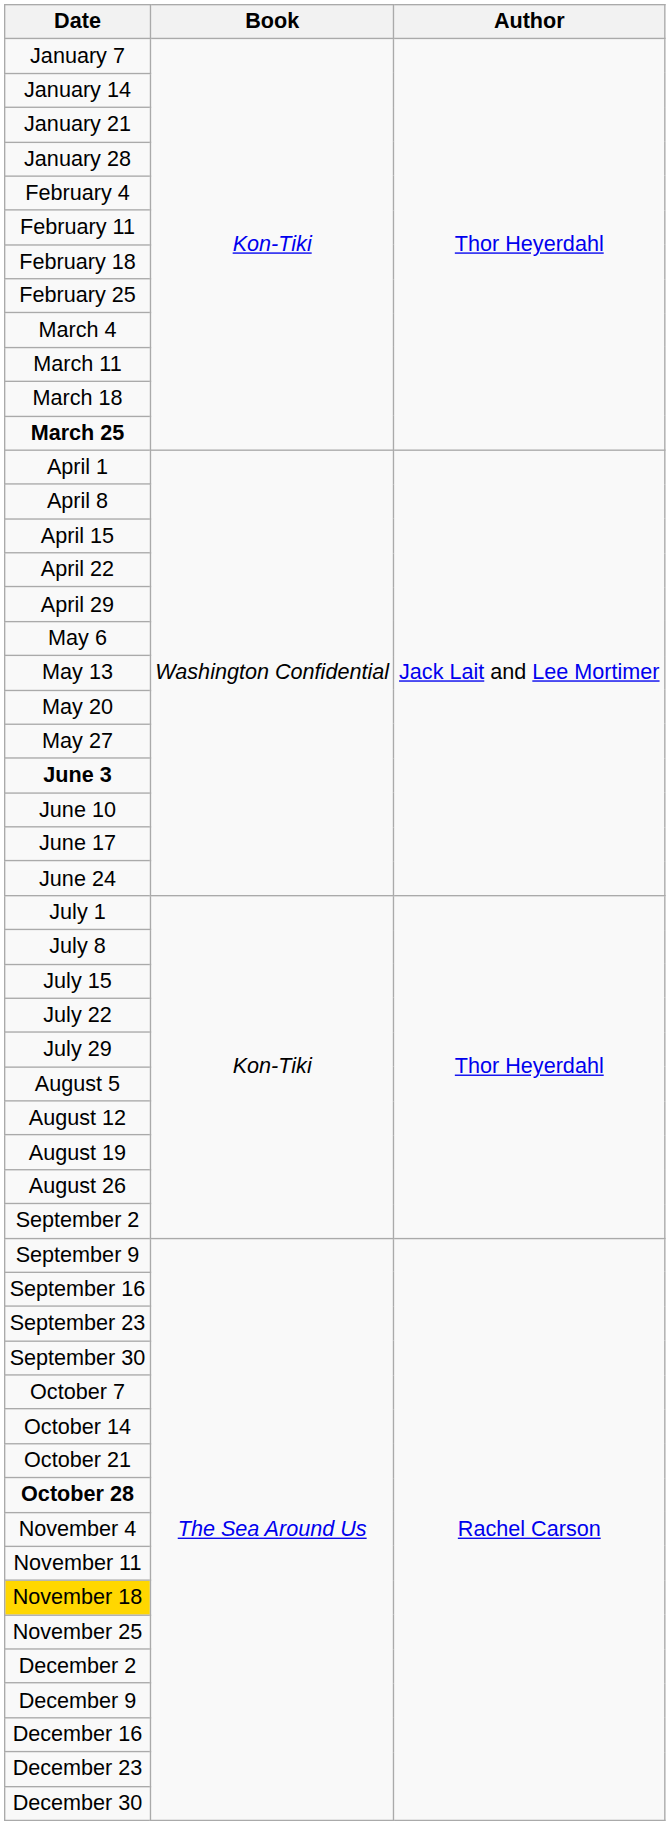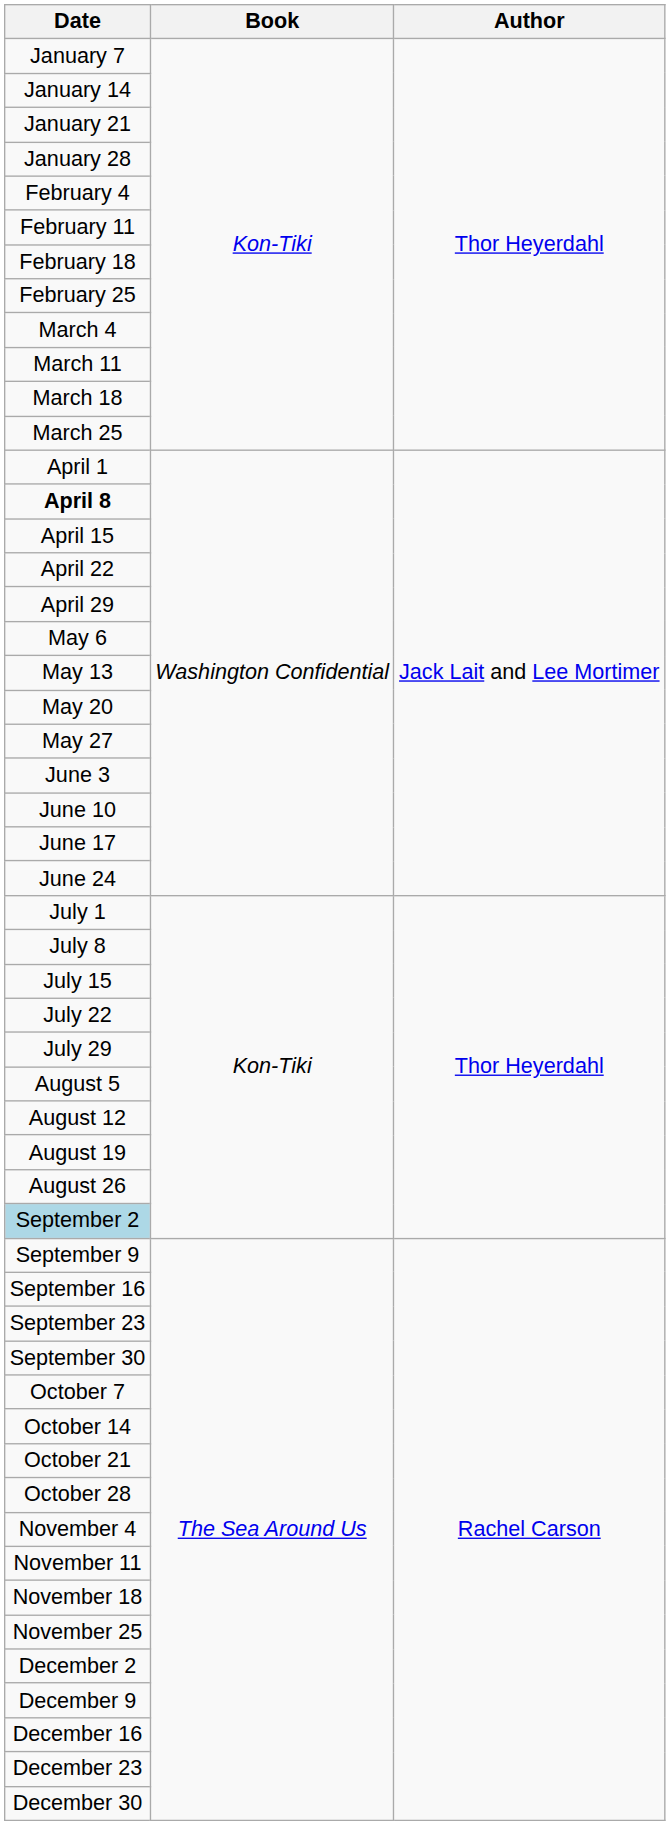(77, 432) bold -> (78, 432) normal
(78, 501) normal -> (78, 501) bold
(77, 775) bold -> (78, 775) normal
(78, 1220) no background -> (78, 1220) lightblue background
(77, 1494) bold -> (77, 1494) normal
(78, 1597) gold background -> (78, 1597) no background
